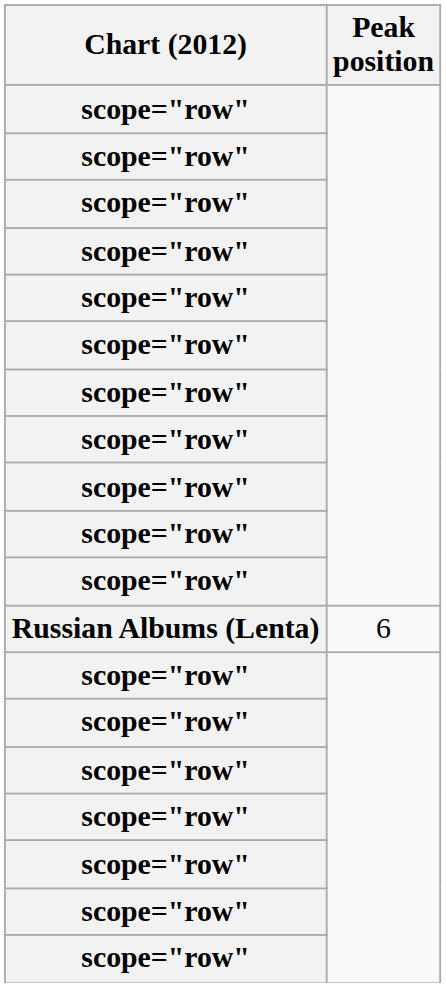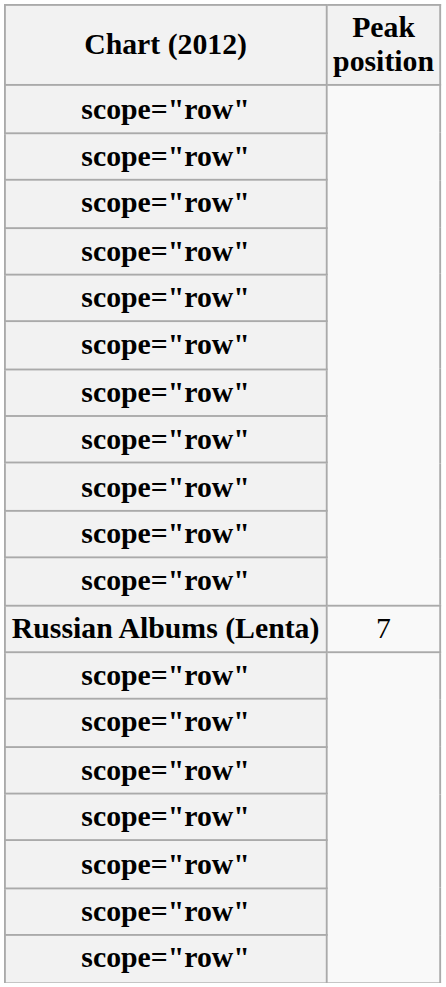(384, 627) 6 -> (384, 627) 7
